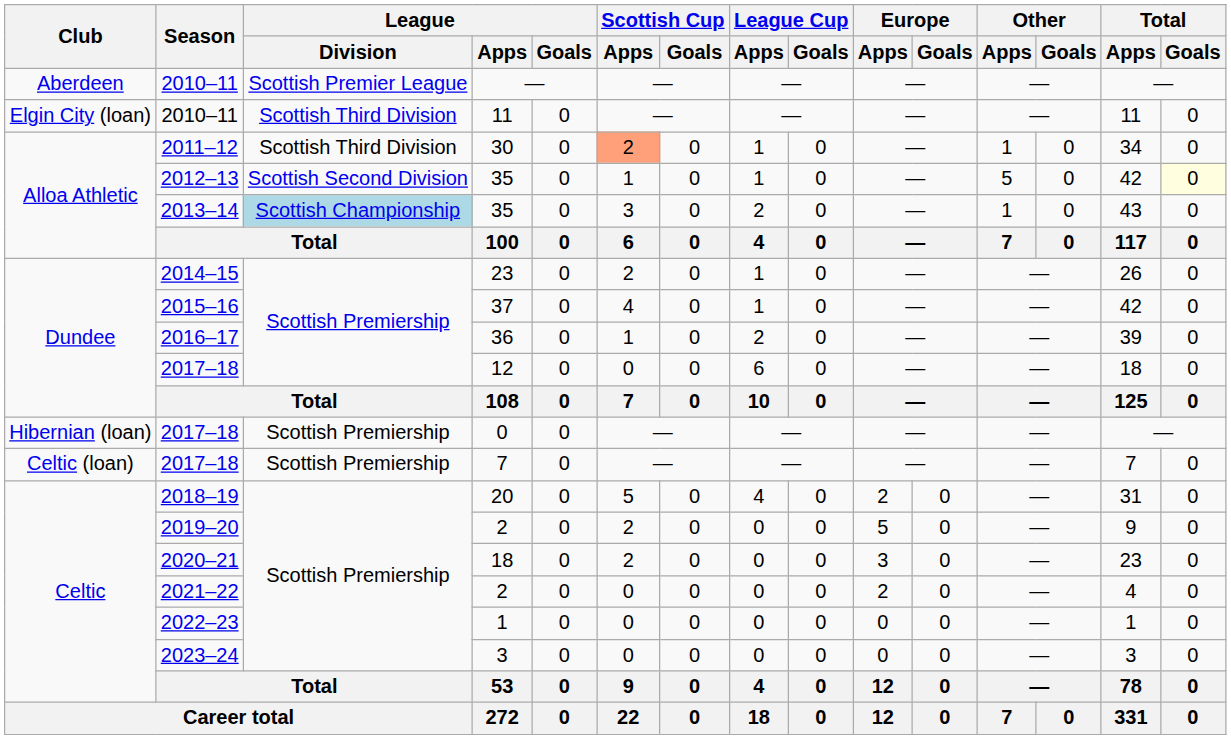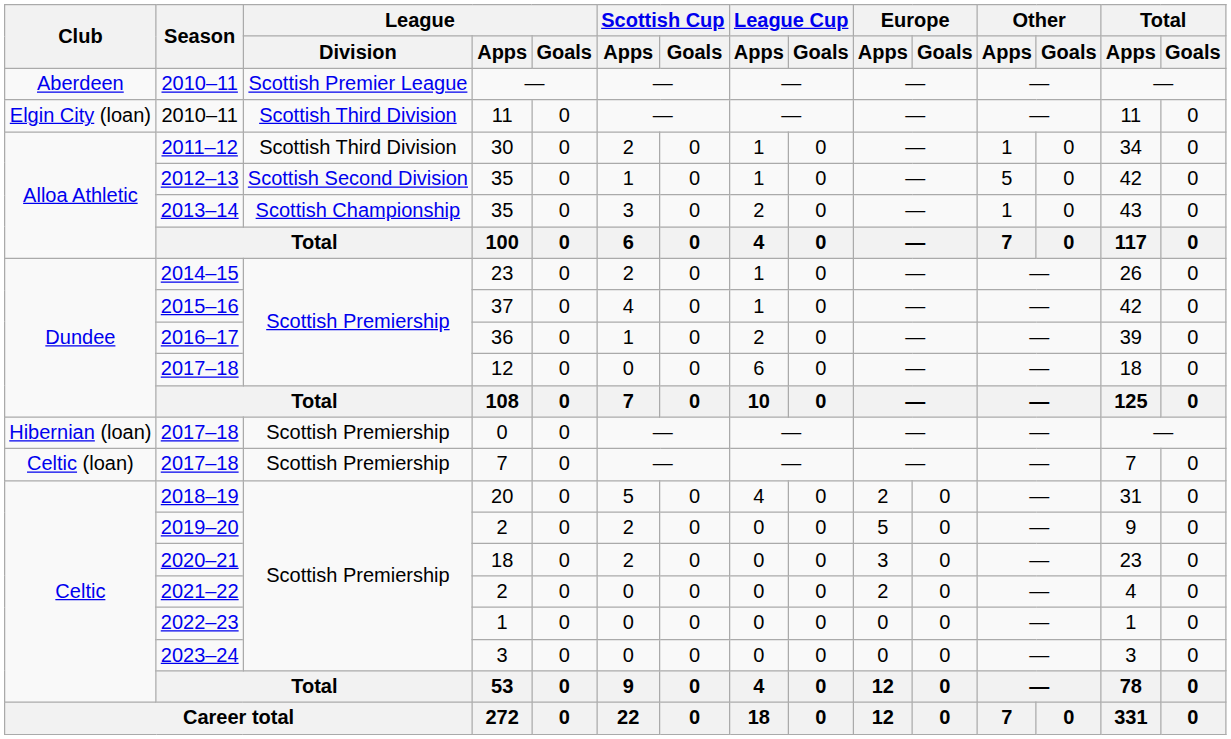(628, 147) lightsalmon background -> (628, 147) no background
(1193, 178) lightyellow background -> (1193, 178) no background
(358, 210) lightblue background -> (358, 210) no background
